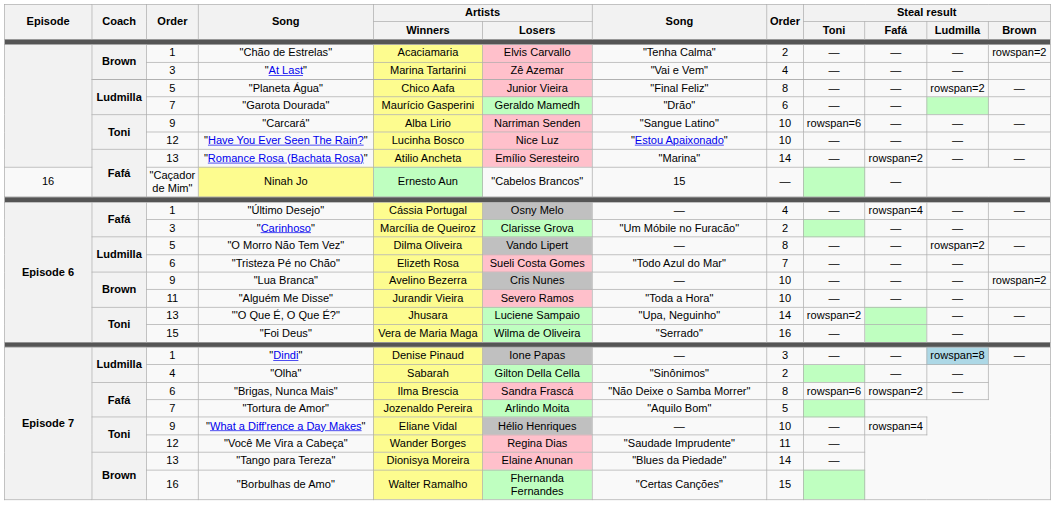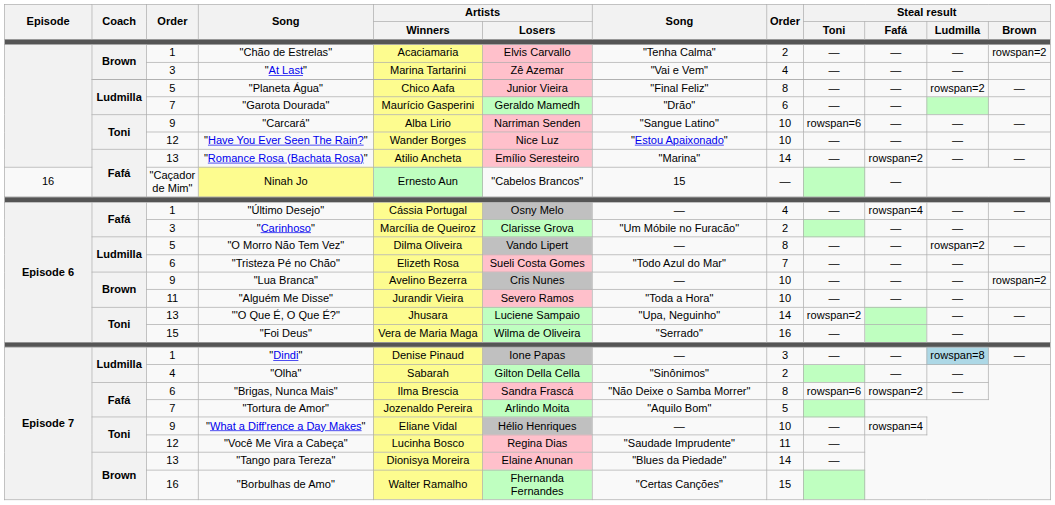(428, 140) Lucinha Bosco -> (428, 140) Wander Borges
(428, 443) Wander Borges -> (428, 443) Lucinha Bosco
